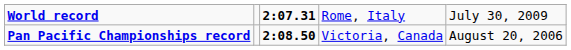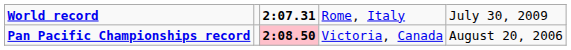(289, 35) no background -> (289, 35) pink background
